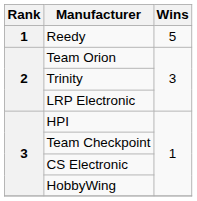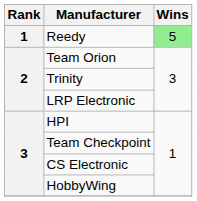(173, 36) no background -> (173, 36) lightgreen background
